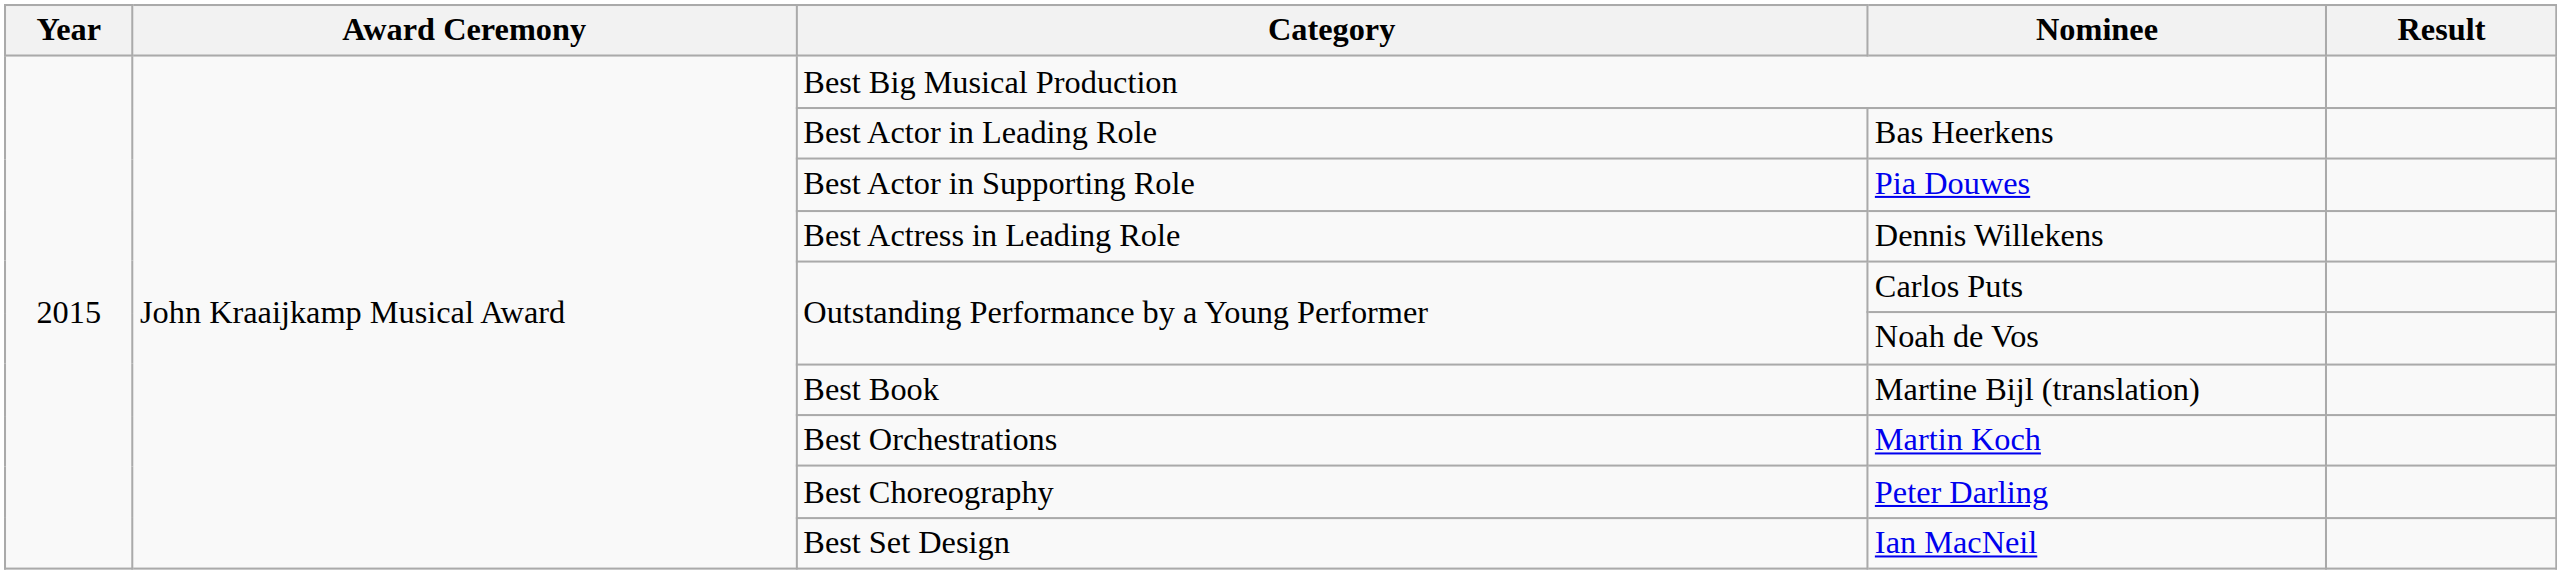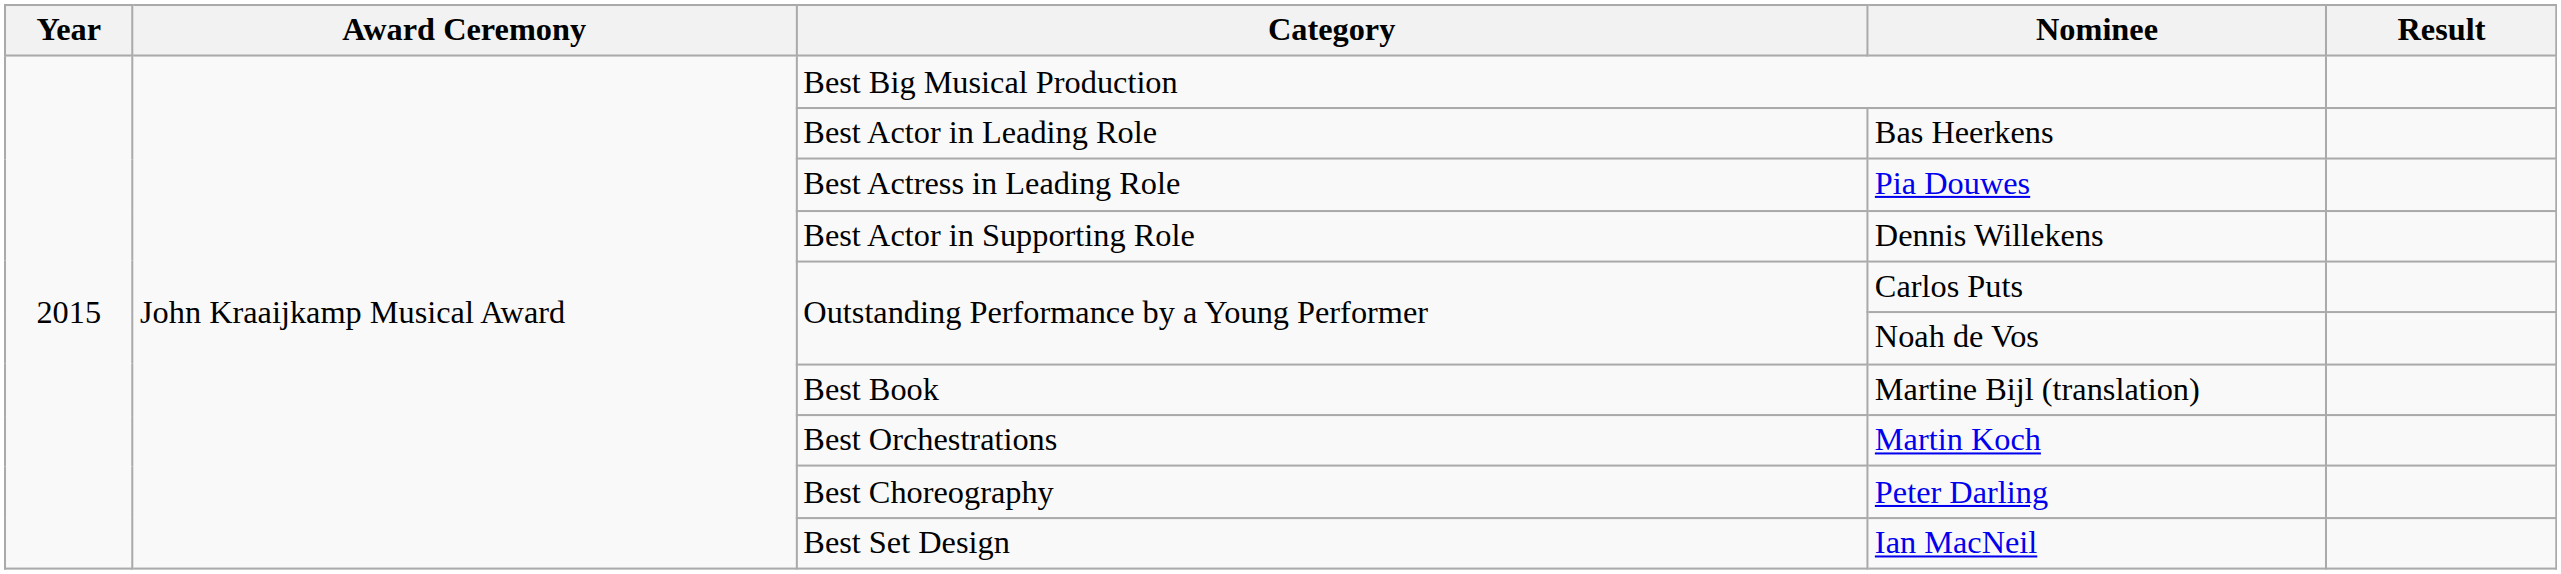(999, 183) Best Actor in Supporting Role -> (992, 183) Best Actress in Leading Role
(992, 235) Best Actress in Leading Role -> (999, 235) Best Actor in Supporting Role
